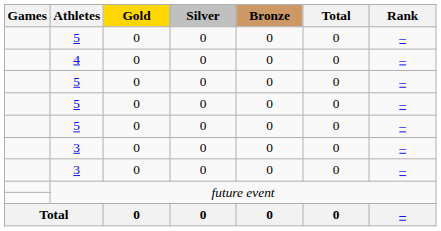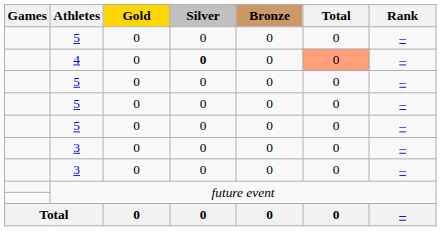(203, 60) normal -> (203, 60) bold
(336, 60) no background -> (336, 60) lightsalmon background
